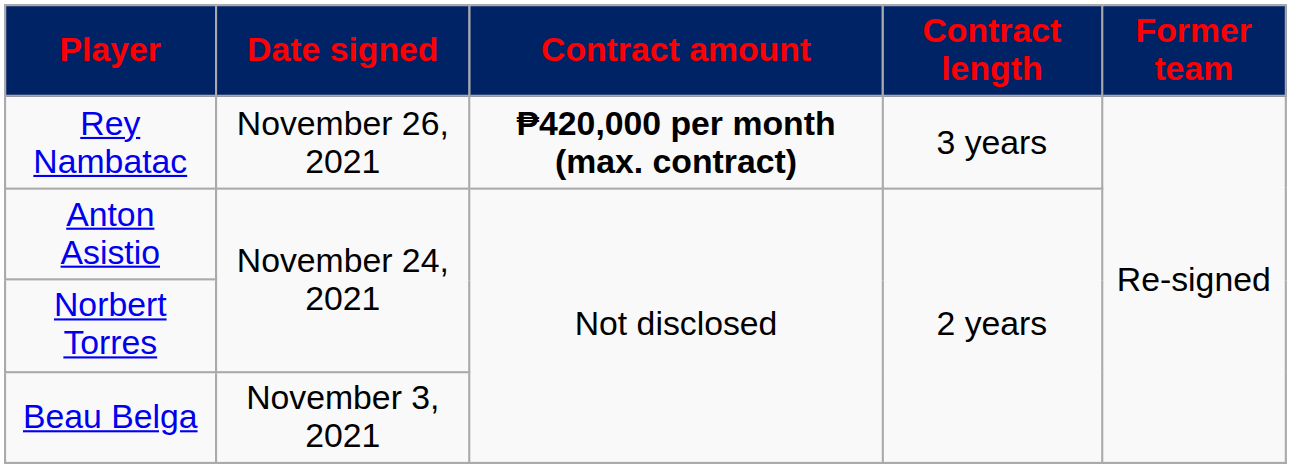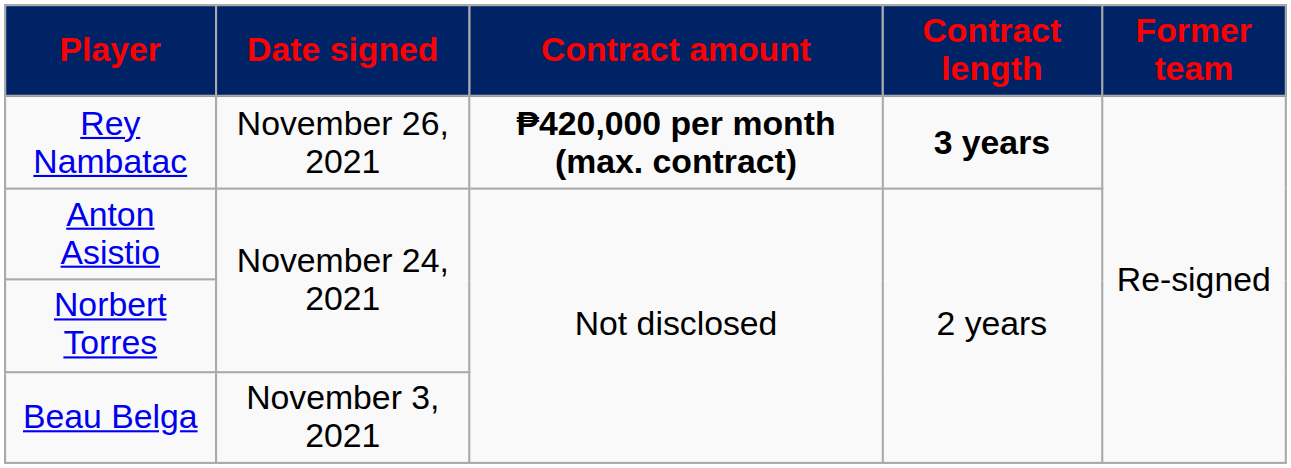(992, 141) normal -> (992, 141) bold
